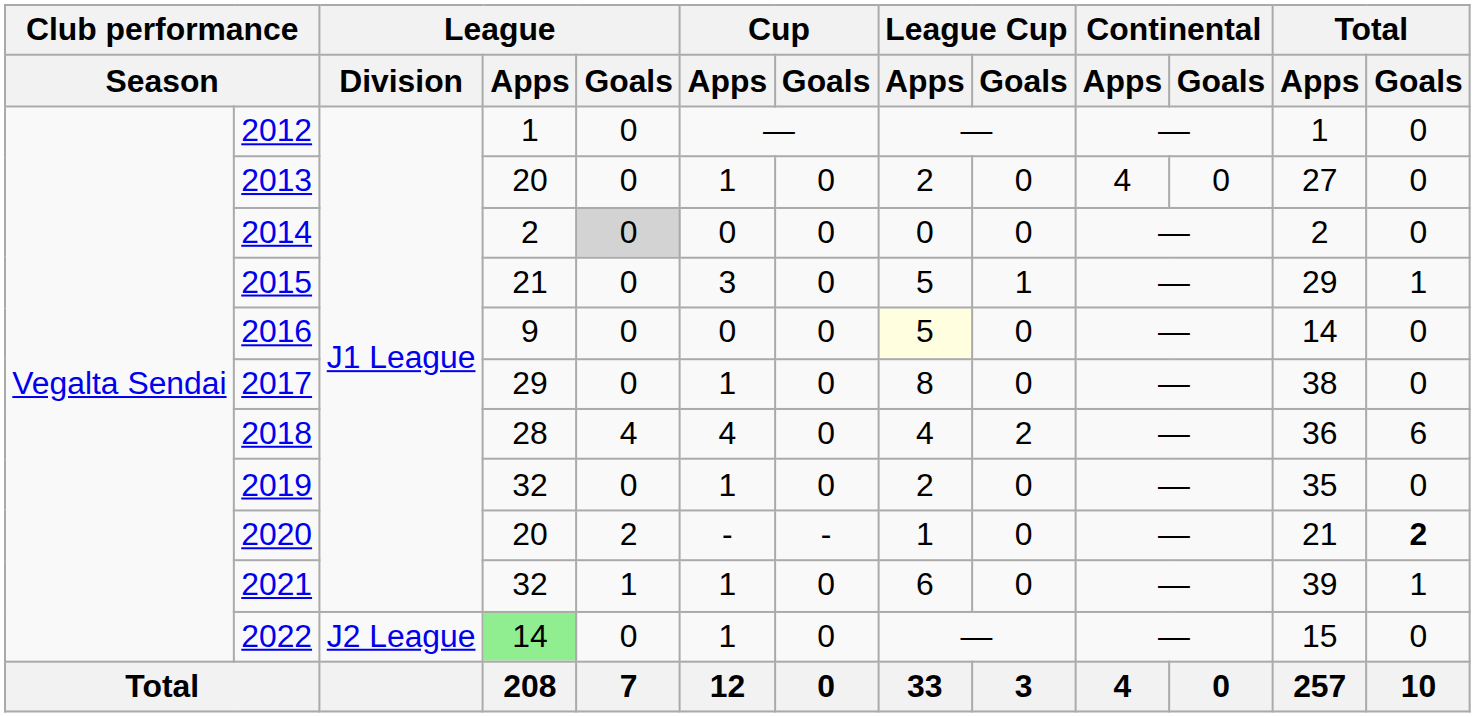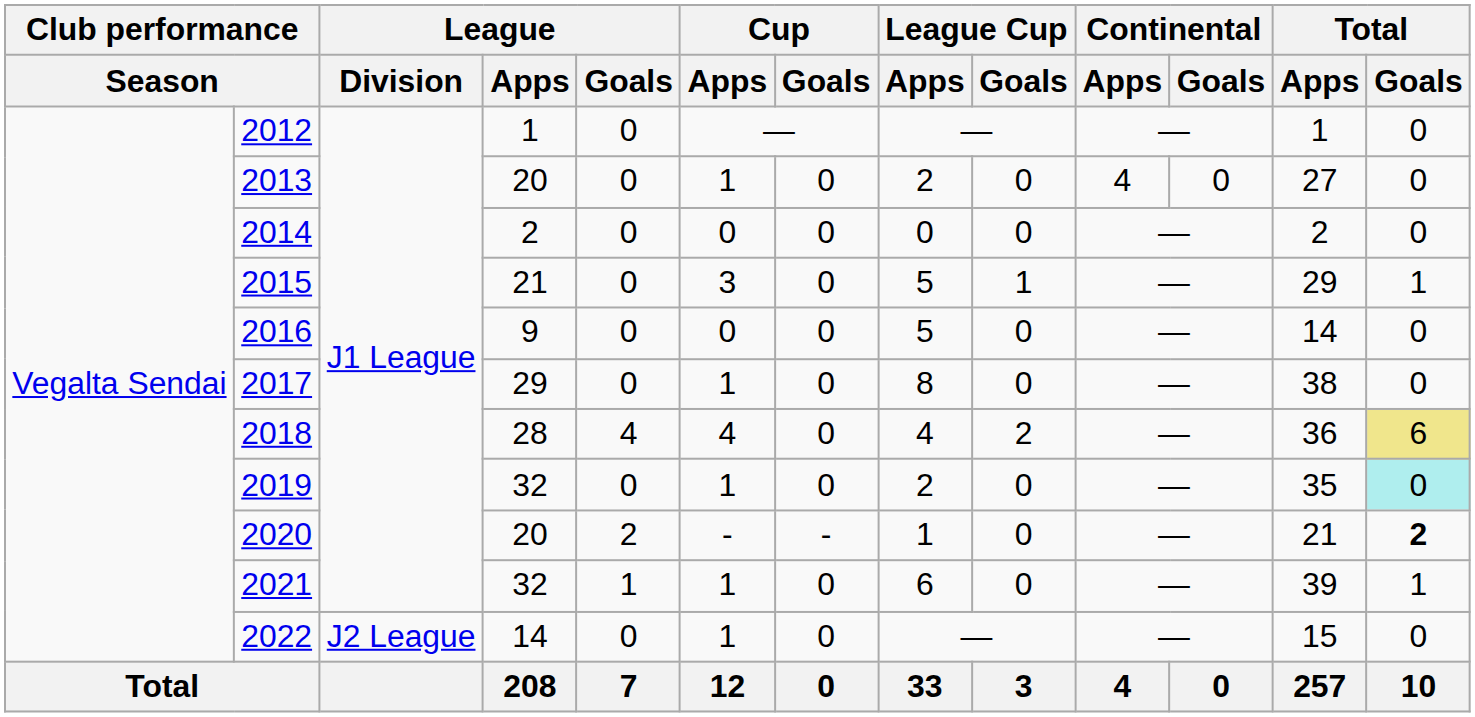(629, 231) lightgrey background -> (629, 231) no background
(925, 332) lightyellow background -> (925, 332) no background
(1418, 433) no background -> (1418, 433) khaki background
(1418, 484) no background -> (1418, 484) paleturquoise background
(530, 635) lightgreen background -> (530, 635) no background
